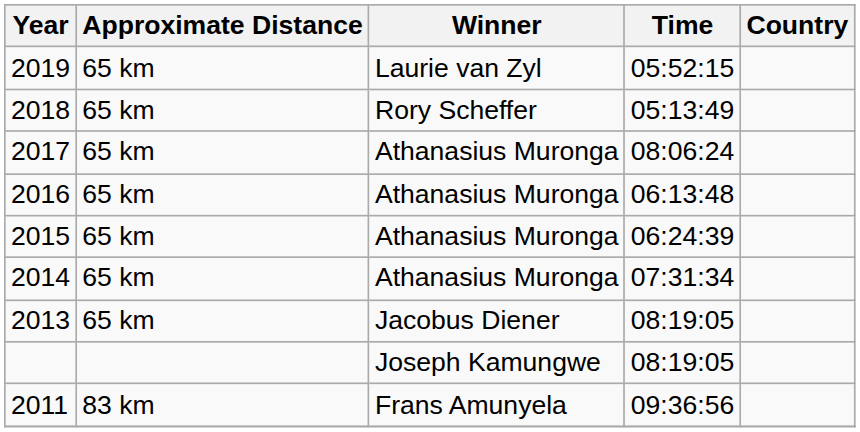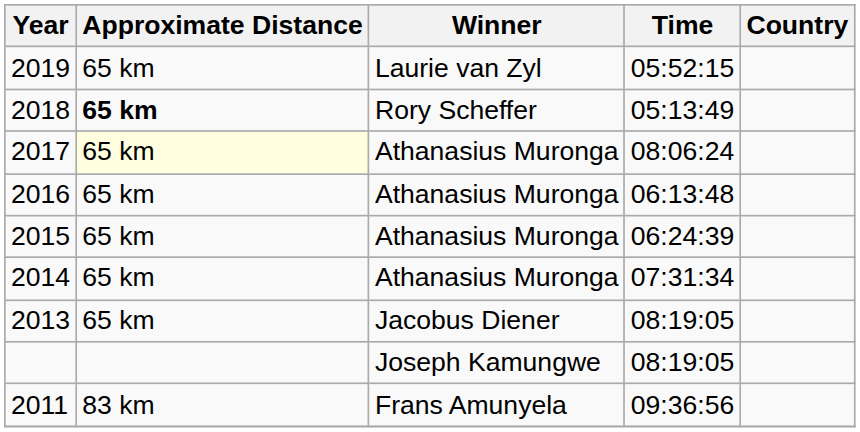(118, 109) normal -> (120, 109) bold
(118, 151) no background -> (118, 151) lightyellow background
